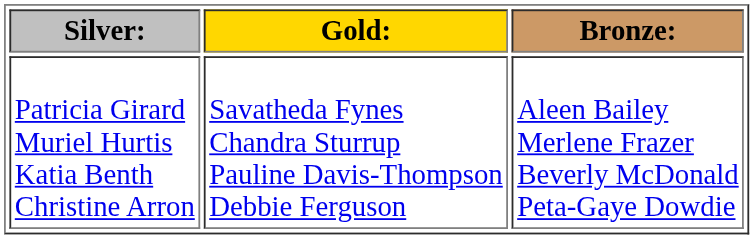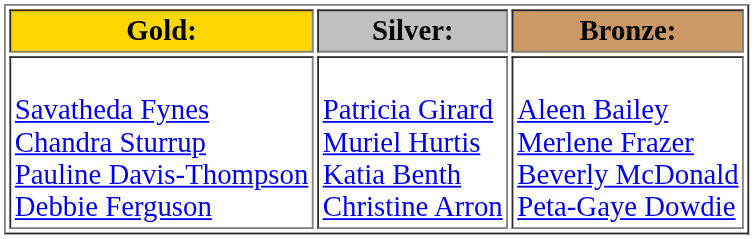columns swapped: (356, 30) <-> (105, 30)
